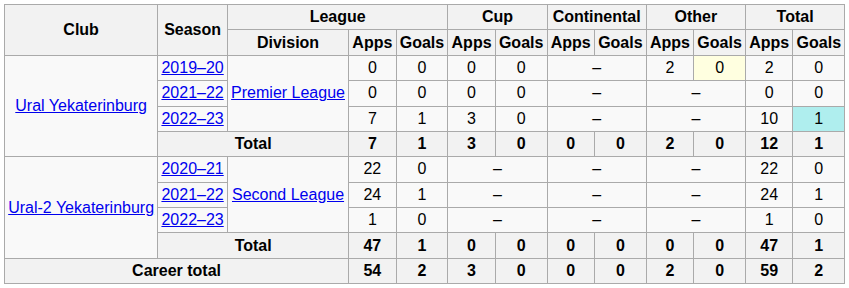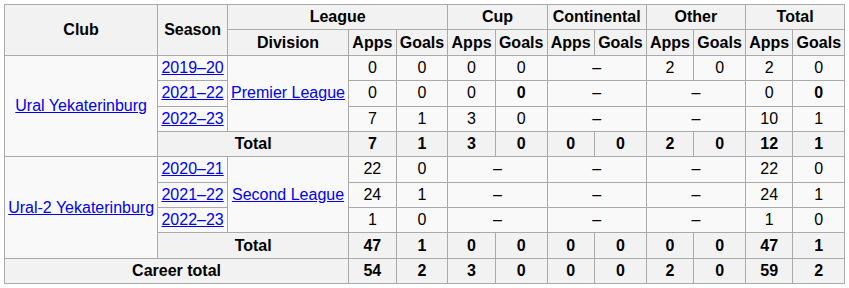(720, 67) lightyellow background -> (720, 67) no background
(521, 93) normal -> (521, 93) bold
(819, 93) normal -> (819, 93) bold
(819, 118) paleturquoise background -> (819, 118) no background
